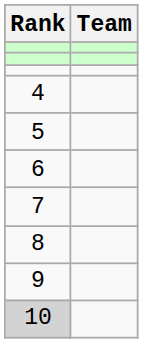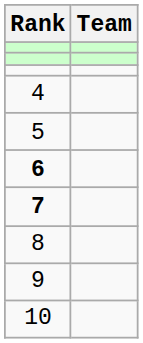(38, 169) normal -> (38, 169) bold
(38, 206) normal -> (38, 206) bold
(38, 319) lightgrey background -> (38, 319) no background
